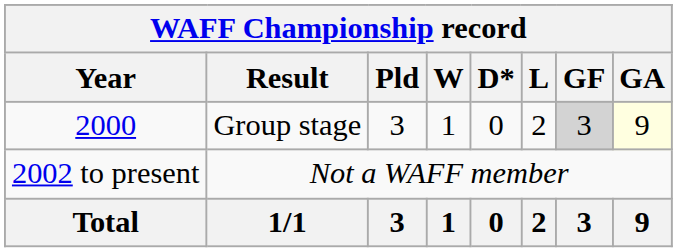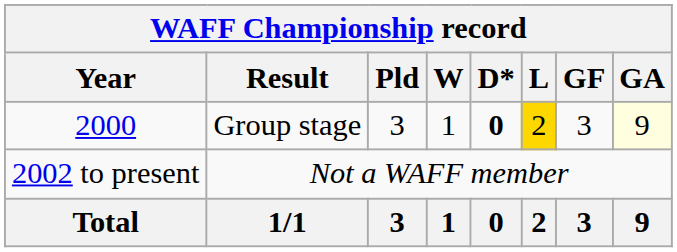(496, 125) normal -> (496, 125) bold
(539, 125) no background -> (539, 125) gold background
(584, 125) lightgrey background -> (584, 125) no background
